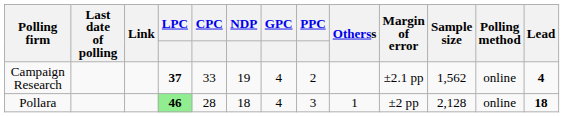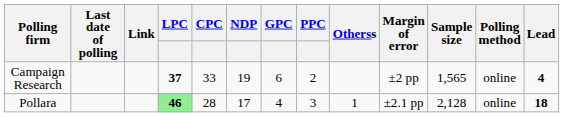(279, 78) 4 -> (279, 78) 6
(404, 78) ±2.1 pp -> (404, 78) ±2 pp
(452, 78) 1,562 -> (452, 78) 1,565
(244, 103) 18 -> (244, 103) 17
(404, 103) ±2 pp -> (404, 103) ±2.1 pp
